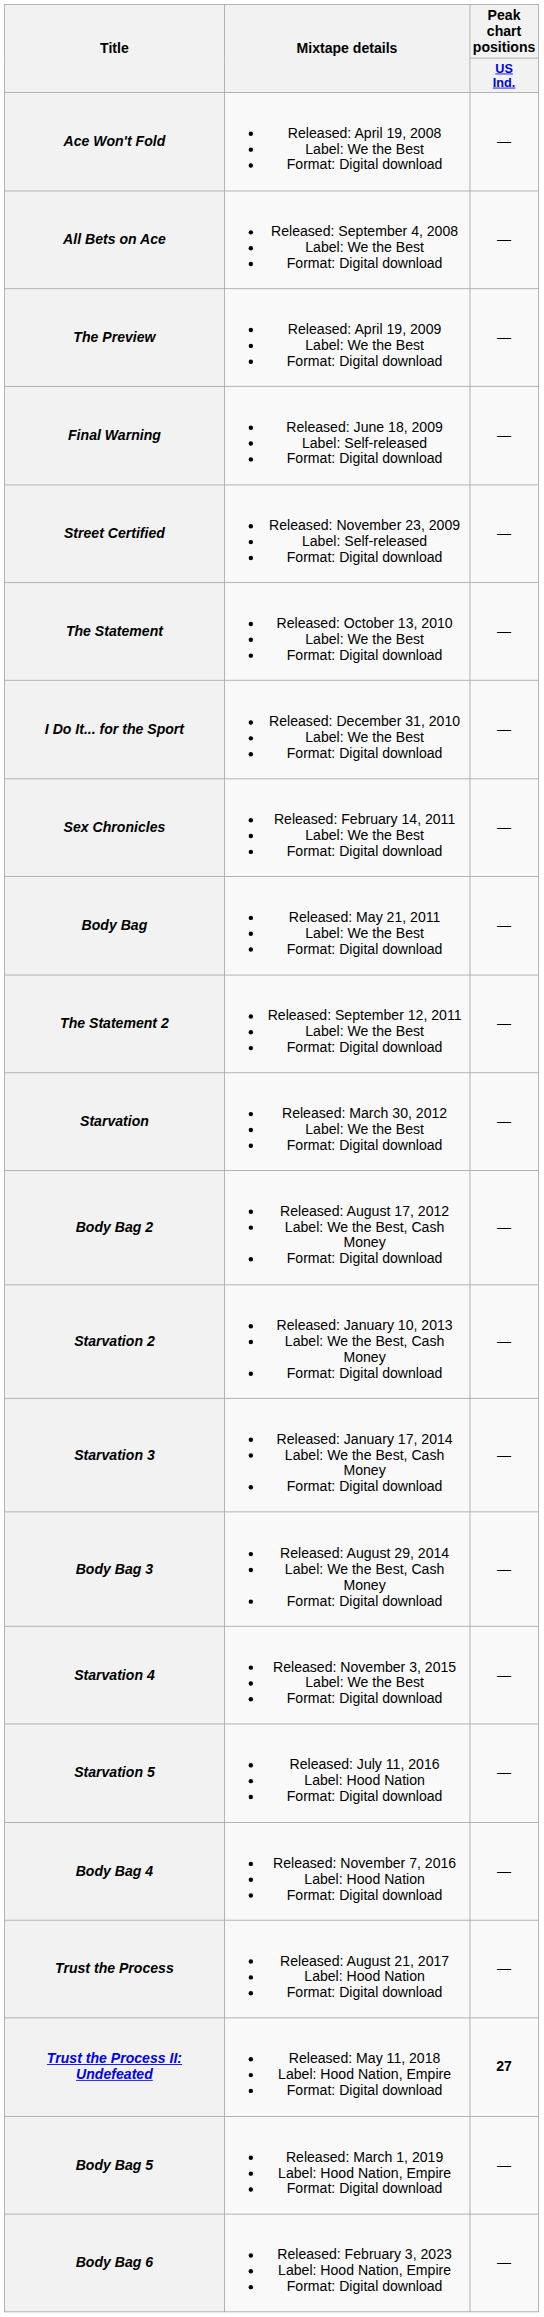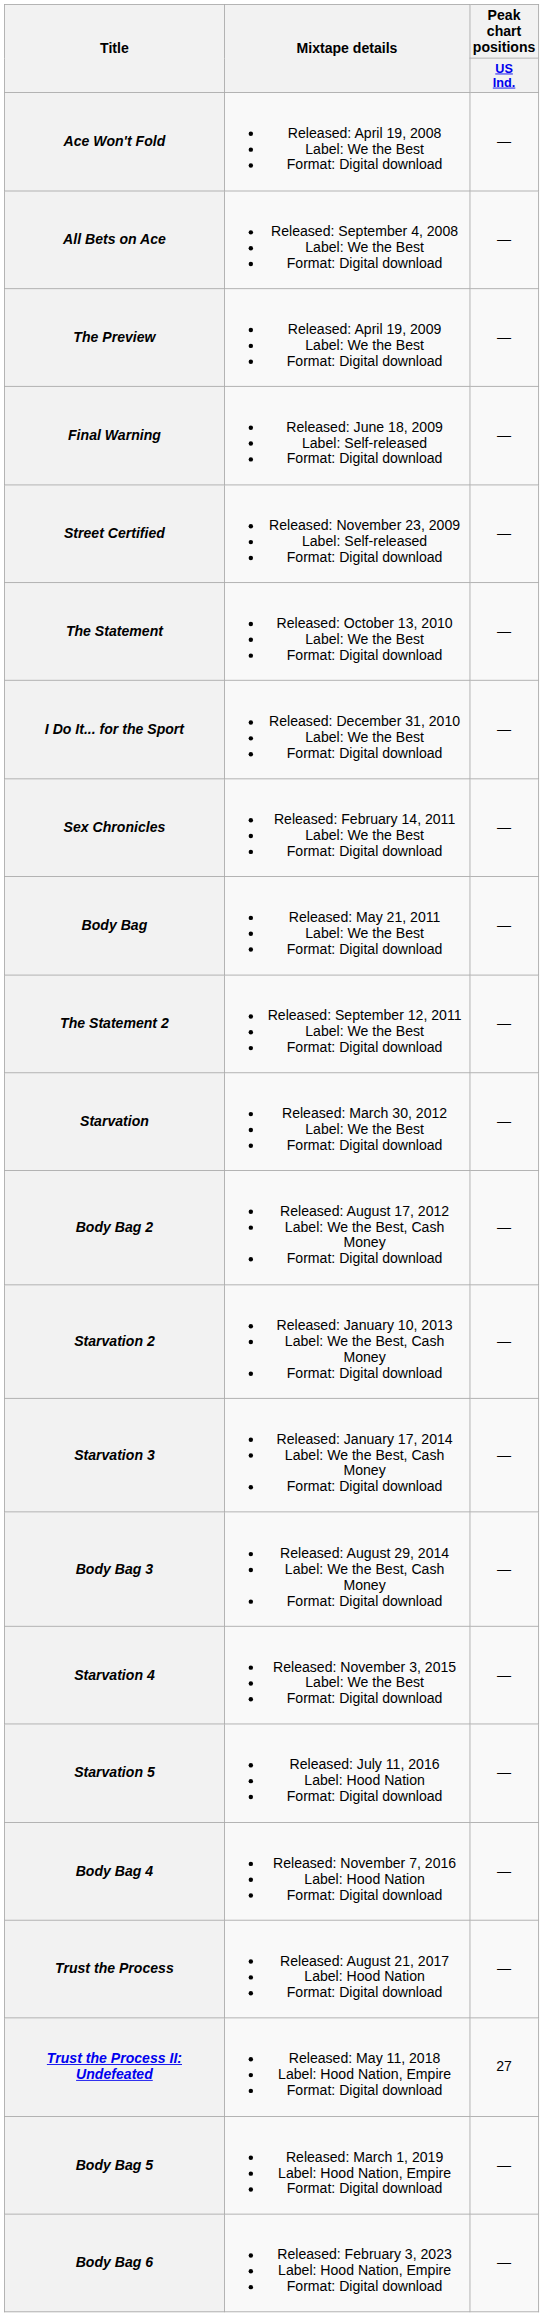(504, 2067) bold -> (504, 2067) normal
